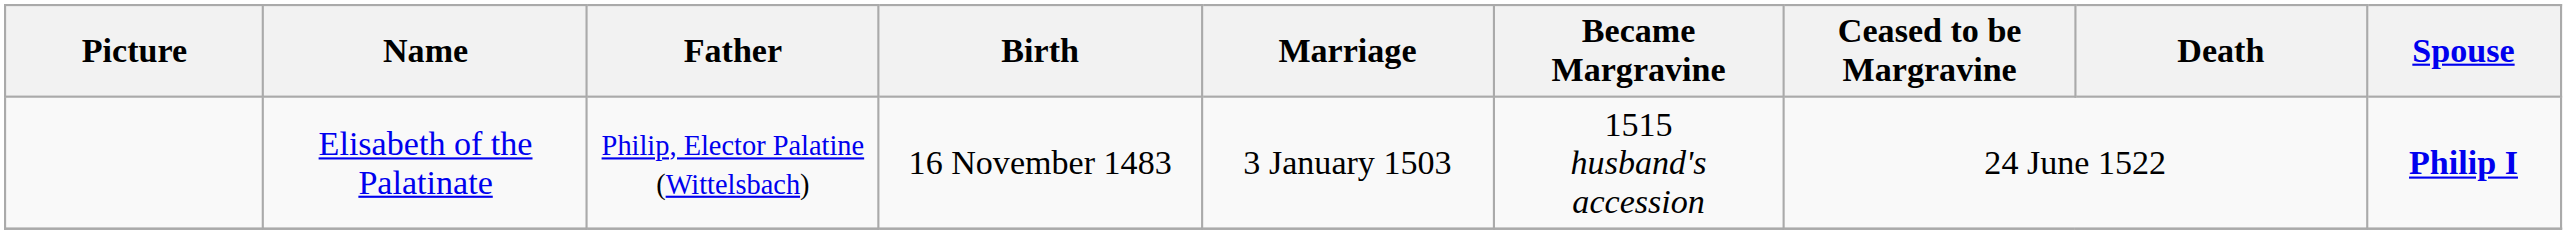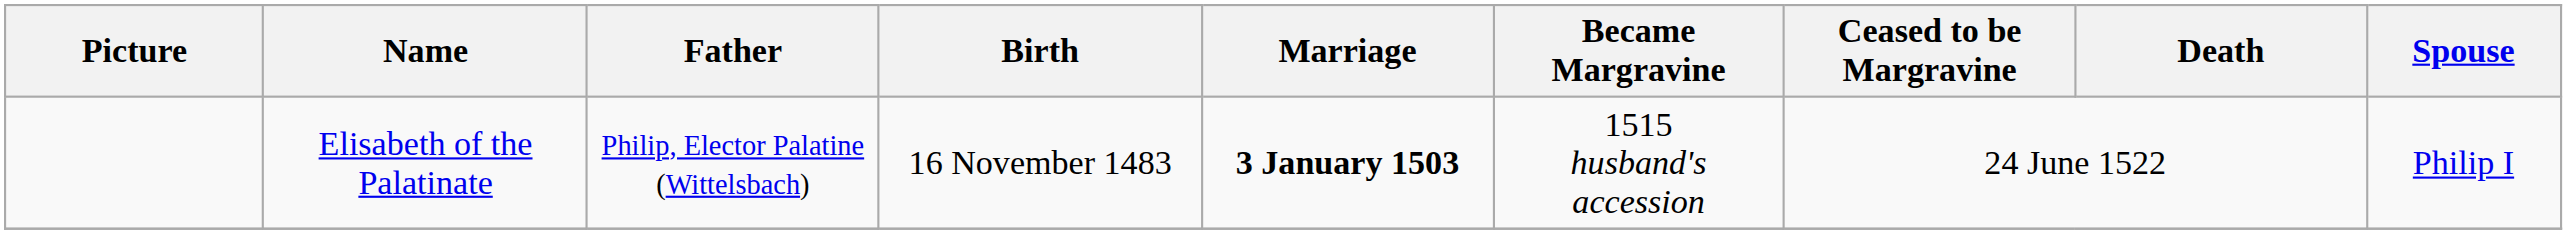(1347, 162) normal -> (1347, 162) bold
(2464, 162) bold -> (2463, 162) normal
